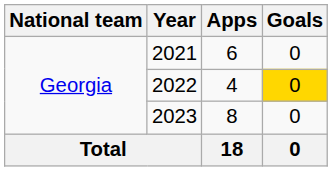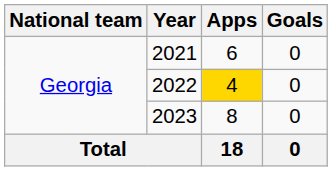(232, 85) no background -> (232, 85) gold background
(295, 85) gold background -> (295, 85) no background
